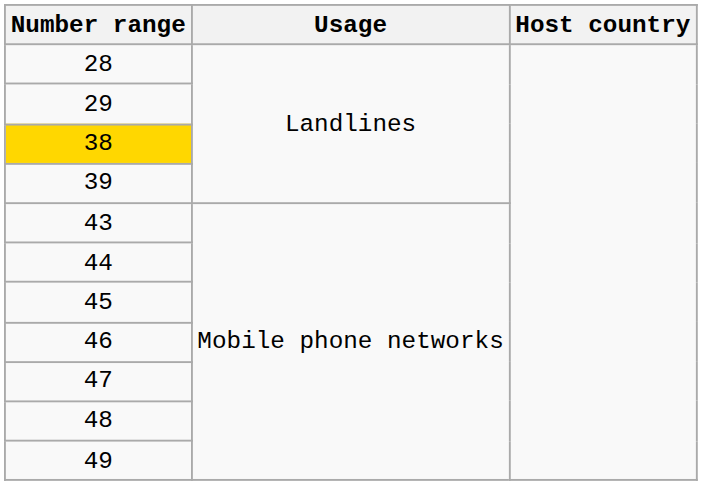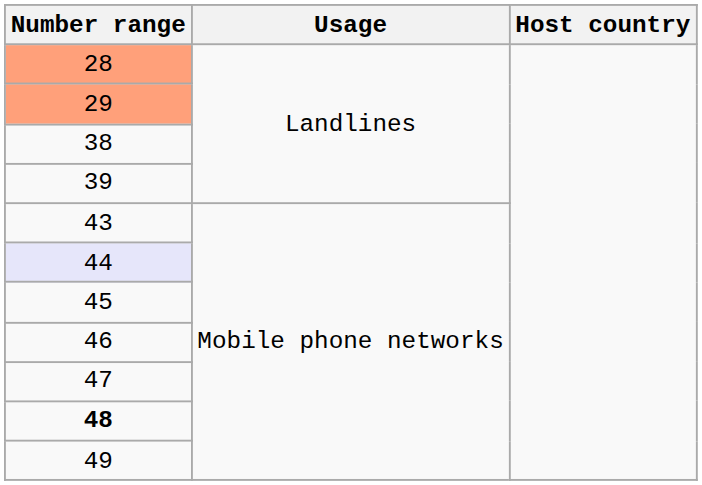(98, 64) no background -> (98, 64) lightsalmon background
(98, 104) no background -> (98, 104) lightsalmon background
(98, 144) gold background -> (98, 144) no background
(98, 262) no background -> (98, 262) lavender background
(98, 421) normal -> (98, 421) bold
